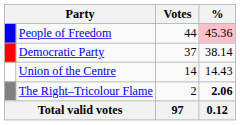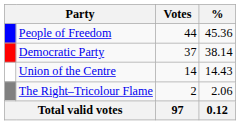(219, 33) pink background -> (219, 33) no background
(222, 91) bold -> (222, 91) normal
